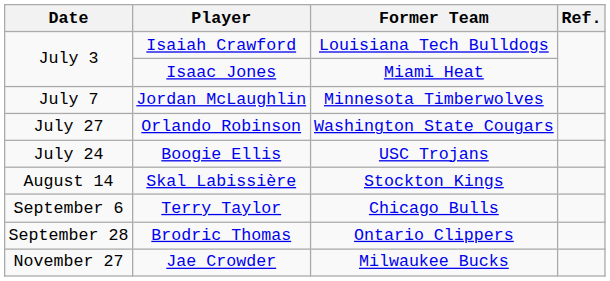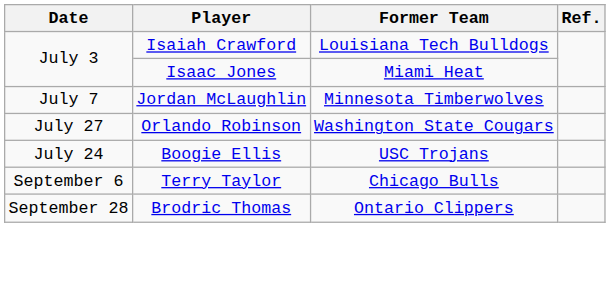- row: (221, 181)
- row: (221, 262)
